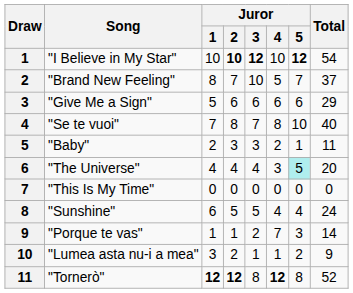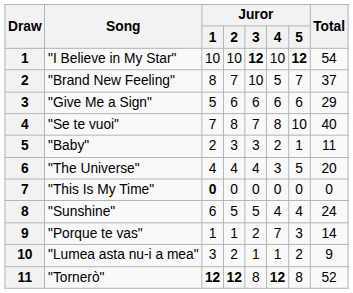(234, 59) bold -> (234, 59) normal
(299, 168) paleturquoise background -> (299, 168) no background
(213, 189) normal -> (213, 189) bold
